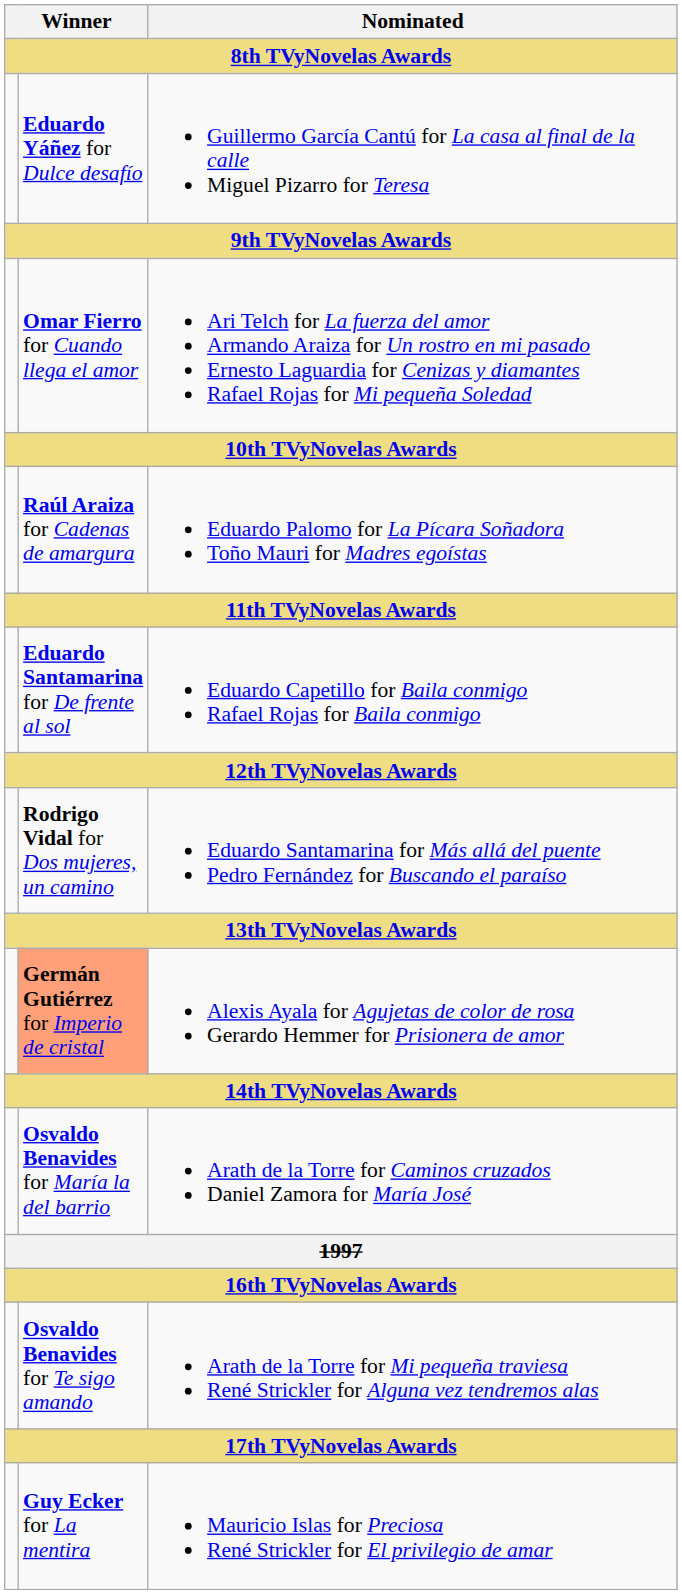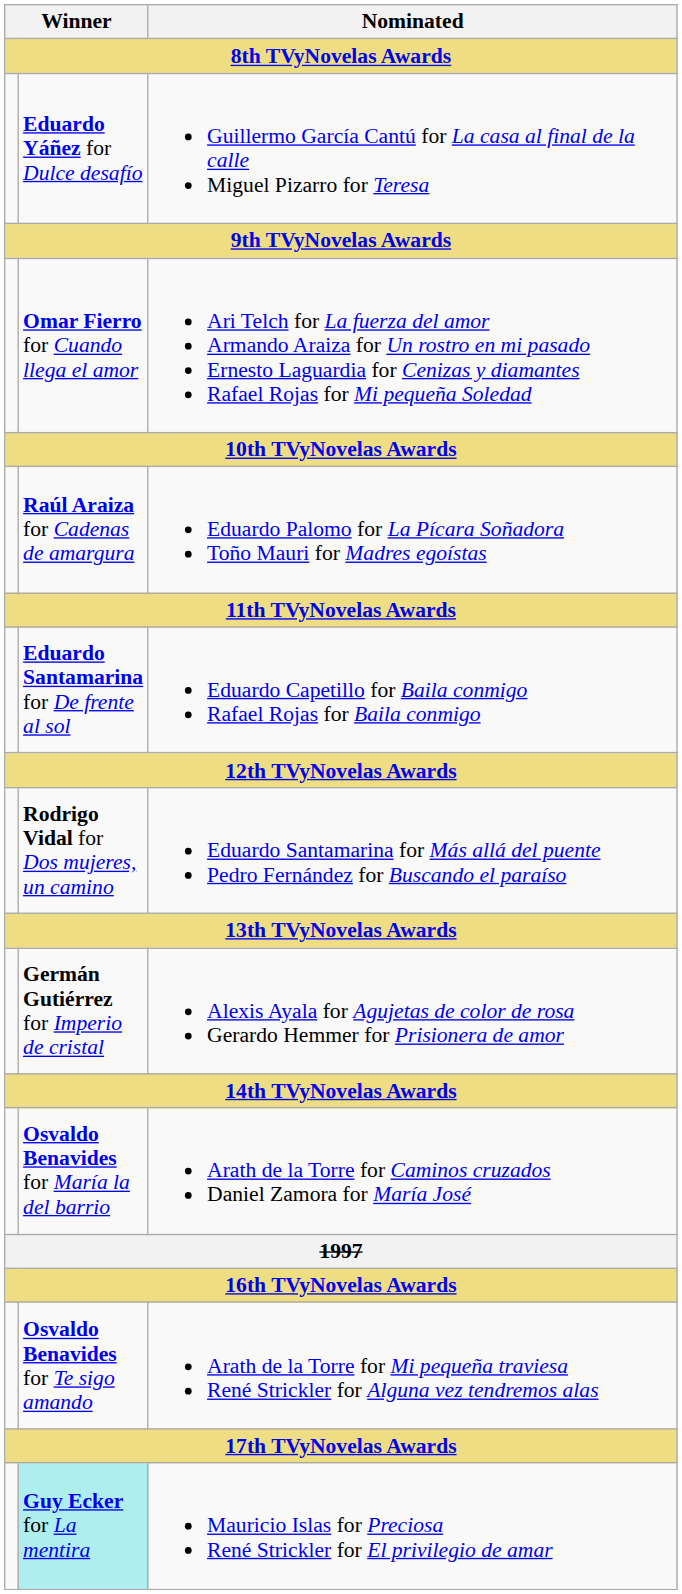(73, 1010) lightsalmon background -> (73, 1010) no background
(73, 1525) no background -> (73, 1525) paleturquoise background
